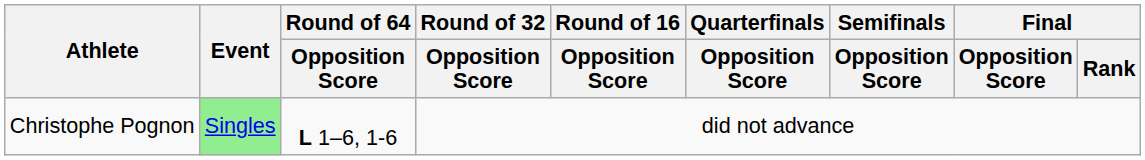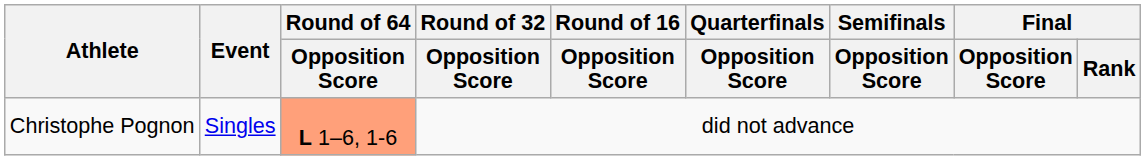(240, 126) lightgreen background -> (240, 126) no background
(348, 138) no background -> (348, 138) lightsalmon background
